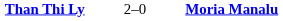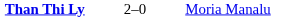(232, 8) bold -> (228, 8) normal
